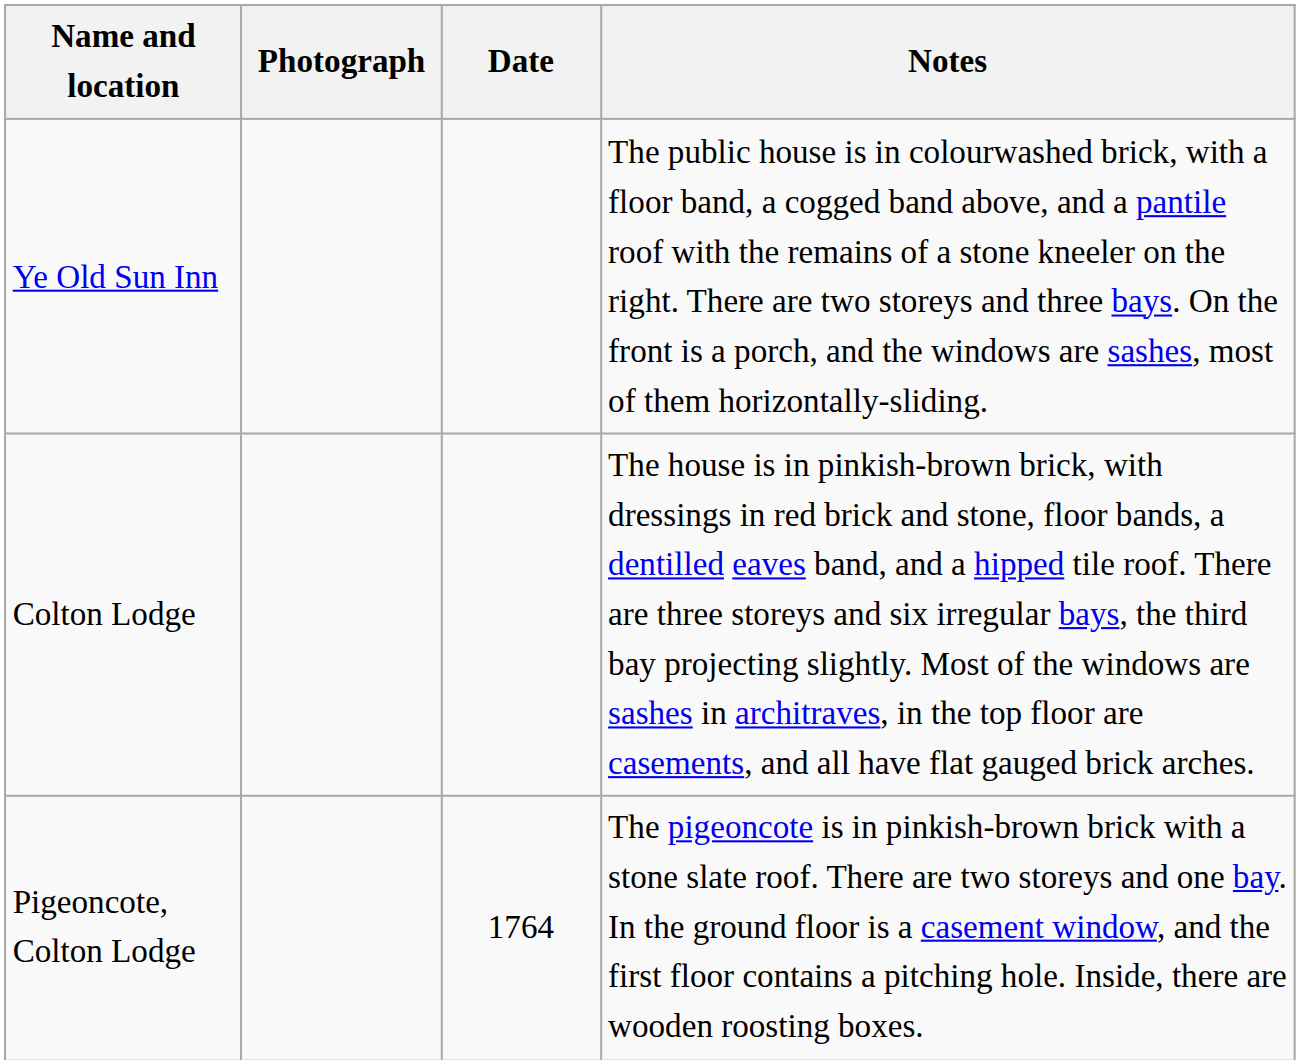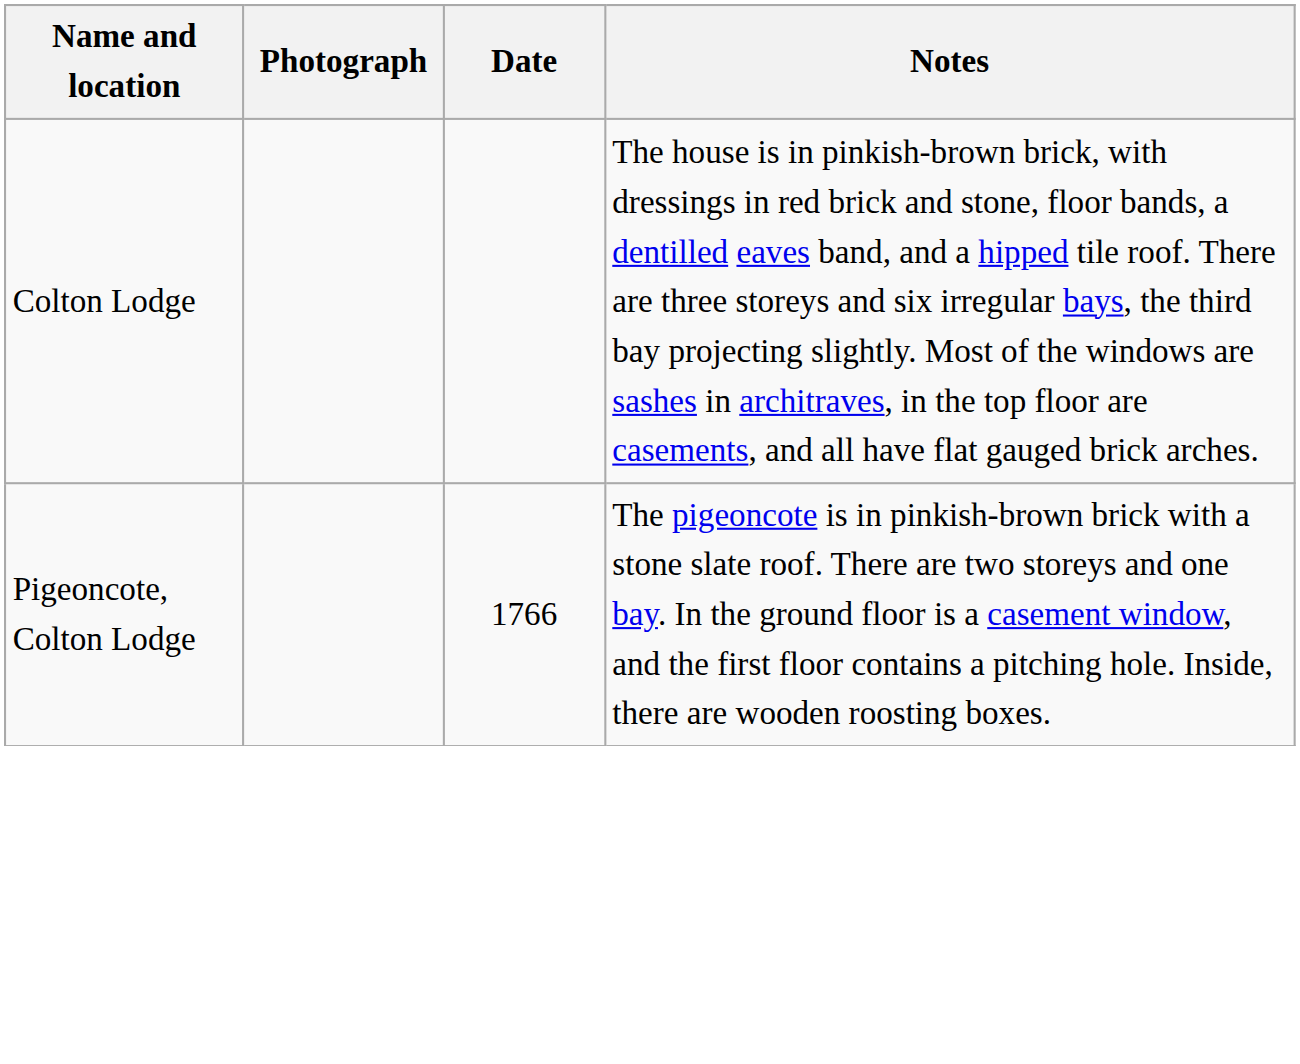- row: (115, 275)
(521, 927) 1764 -> (524, 613) 1766
